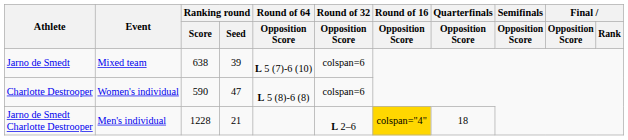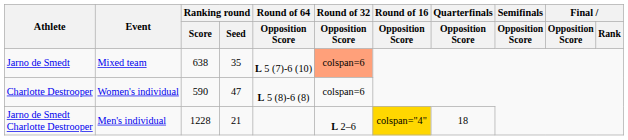(236, 63) 39 -> (236, 63) 35
(344, 63) no background -> (344, 63) lightsalmon background
